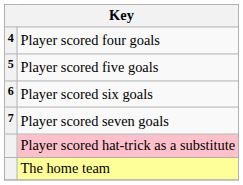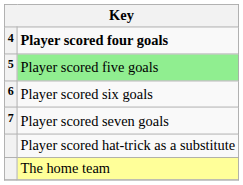(90, 40) normal -> (94, 40) bold
(89, 67) no background -> (89, 67) lightgreen background
(128, 145) pink background -> (128, 145) no background
